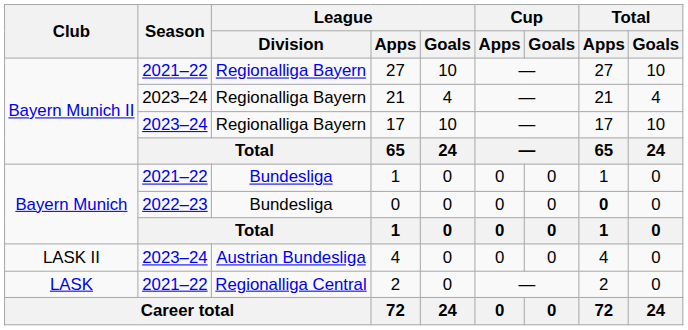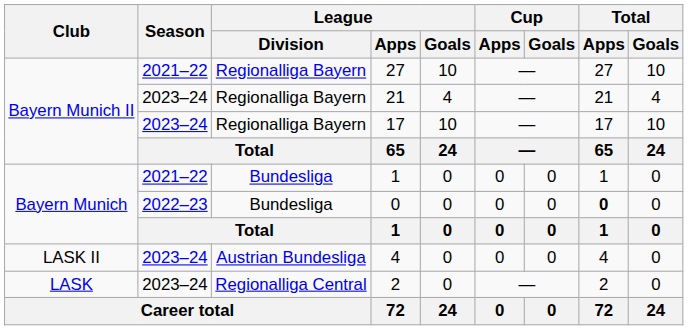(175, 284) 2021–22 -> (175, 284) 2023–24
